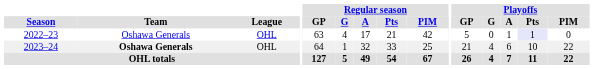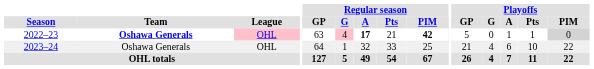(156, 34) normal -> (156, 34) bold
(267, 34) no background -> (267, 34) pink background
(345, 34) no background -> (345, 34) pink background
(365, 34) normal -> (365, 34) bold
(428, 34) normal -> (428, 34) bold
(533, 34) lavender background -> (533, 34) no background
(568, 34) no background -> (568, 34) lightgrey background
(156, 46) bold -> (156, 46) normal
